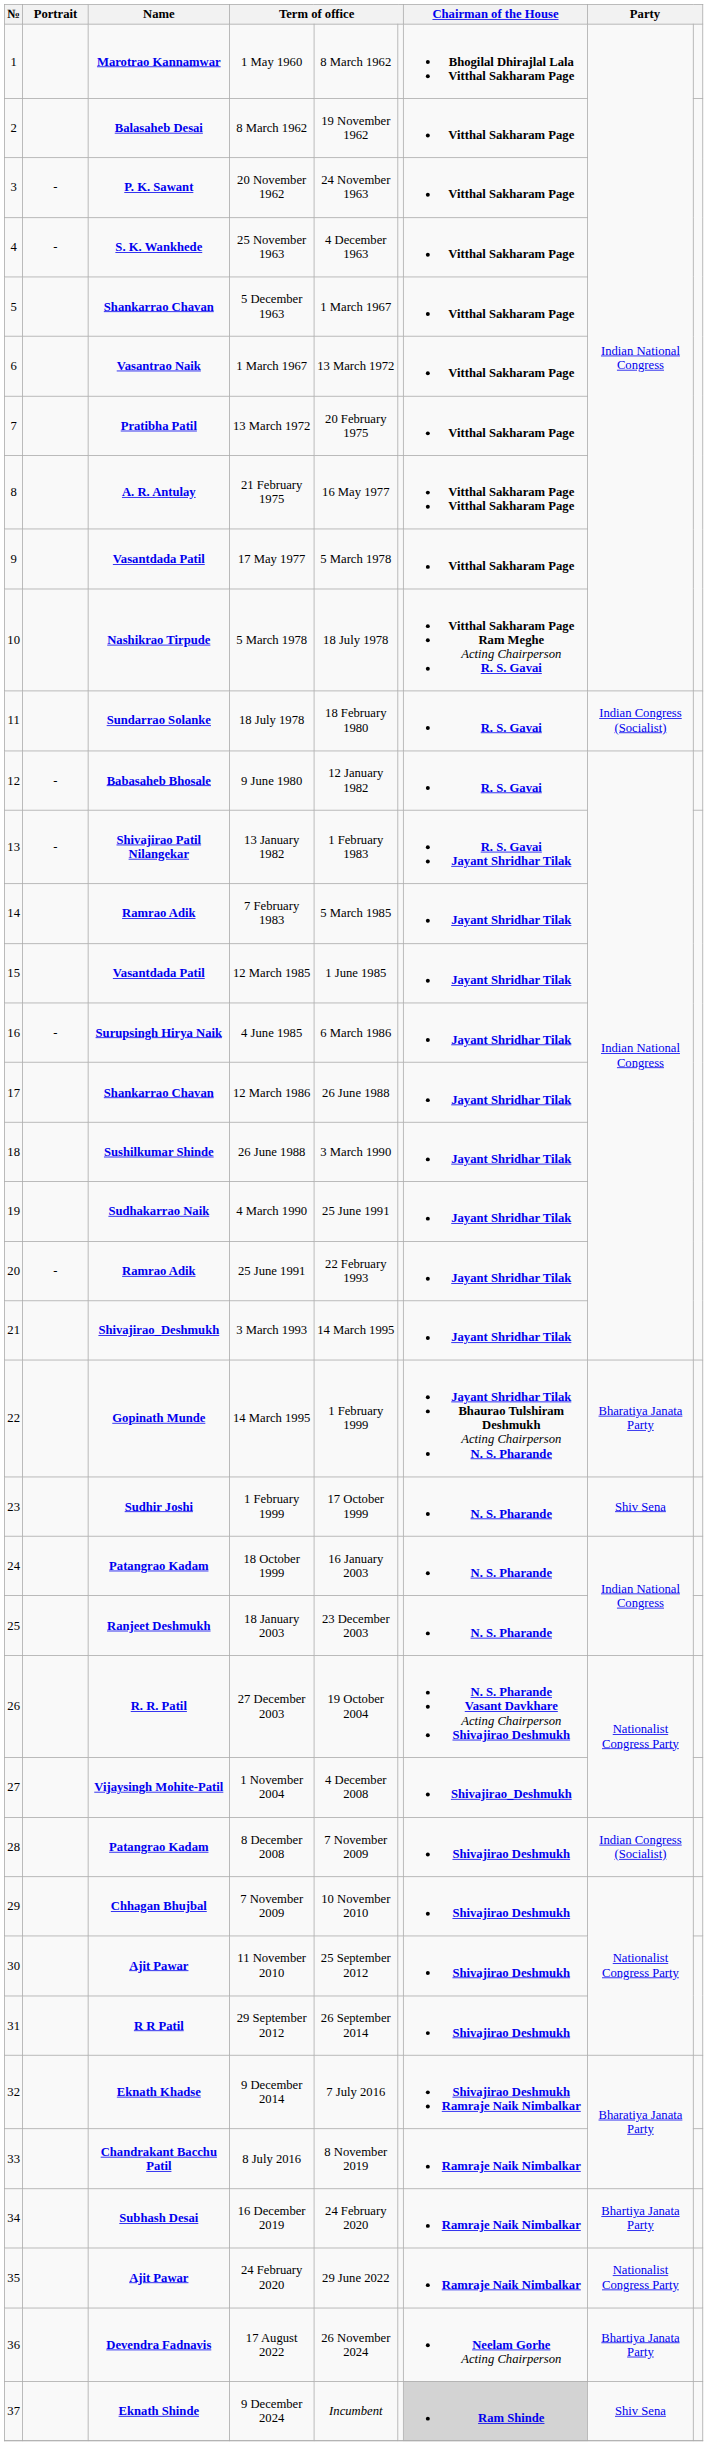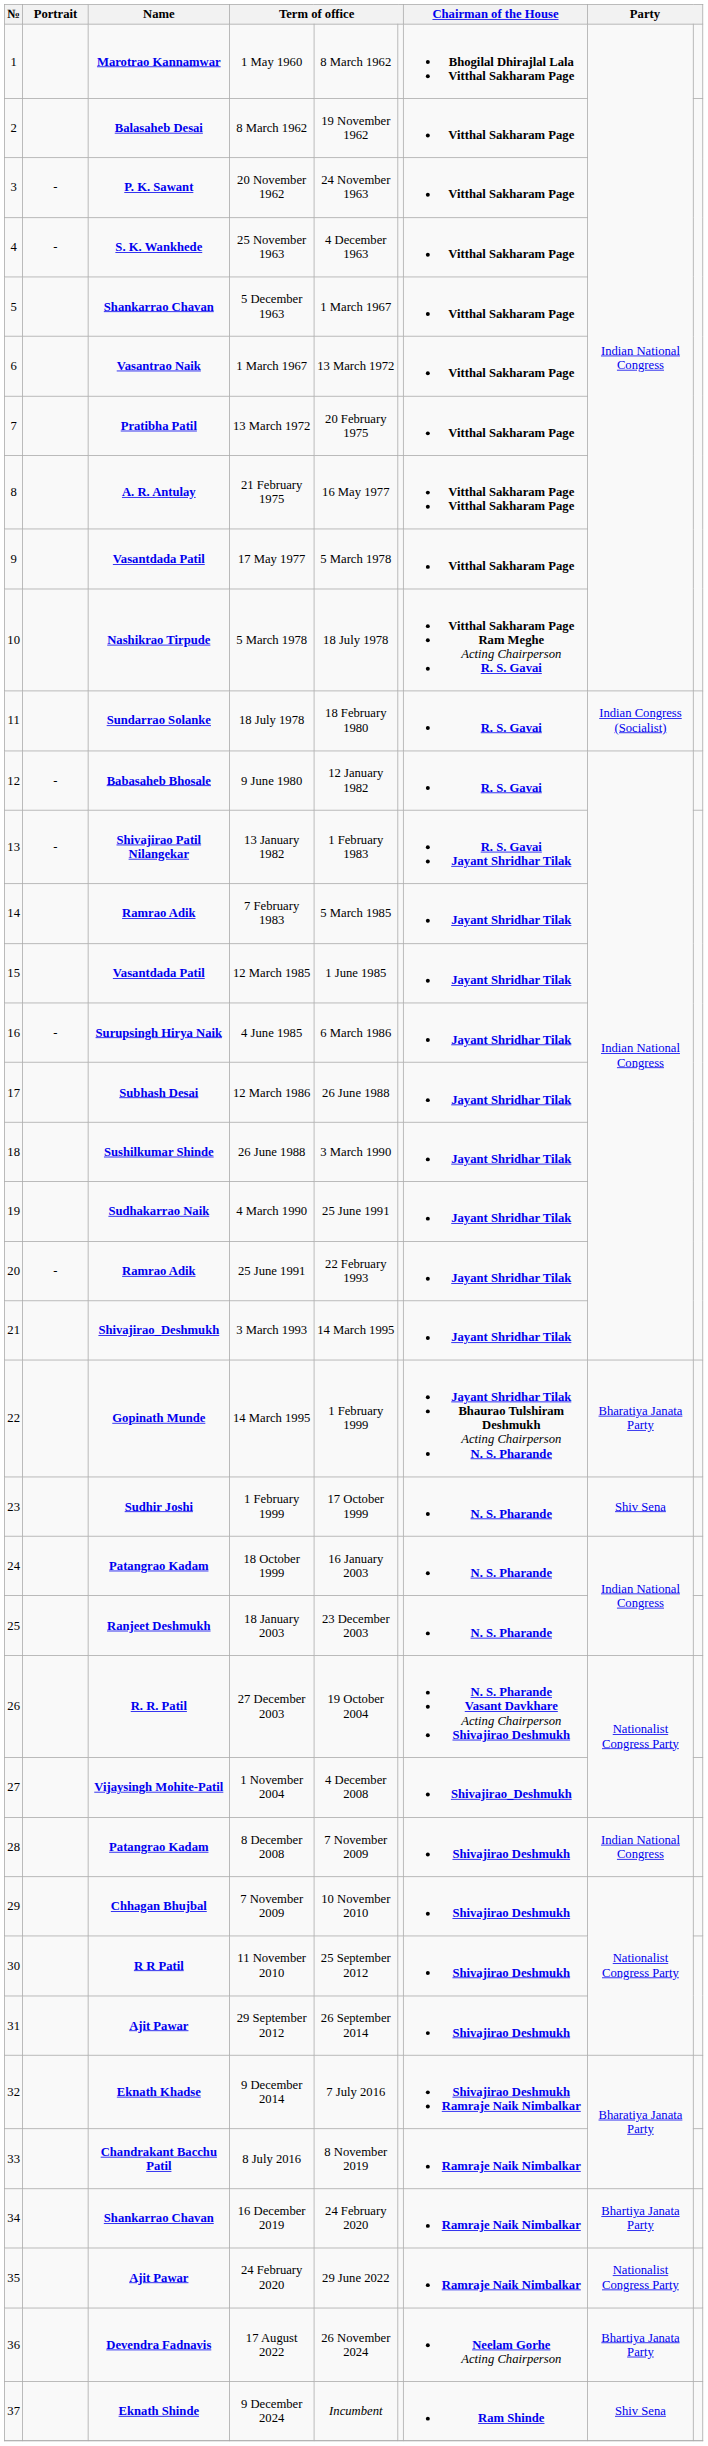(159, 1092) Shankarrao Chavan -> (159, 1092) Subhash Desai
(640, 1846) Indian Congress (Socialist) -> (640, 1846) Indian National Congress
(159, 1966) Ajit Pawar -> (159, 1966) R R Patil
(159, 2025) R R Patil -> (159, 2025) Ajit Pawar
(159, 2218) Subhash Desai -> (159, 2218) Shankarrao Chavan
(495, 2418) lightgrey background -> (495, 2418) no background
